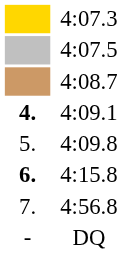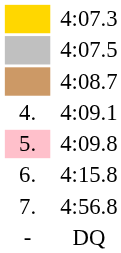(28, 112) bold -> (28, 112) normal
(28, 143) no background -> (28, 143) pink background
(28, 175) bold -> (28, 175) normal
